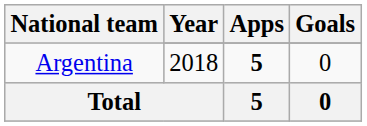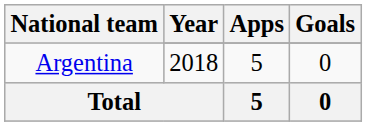(257, 62) bold -> (257, 62) normal
